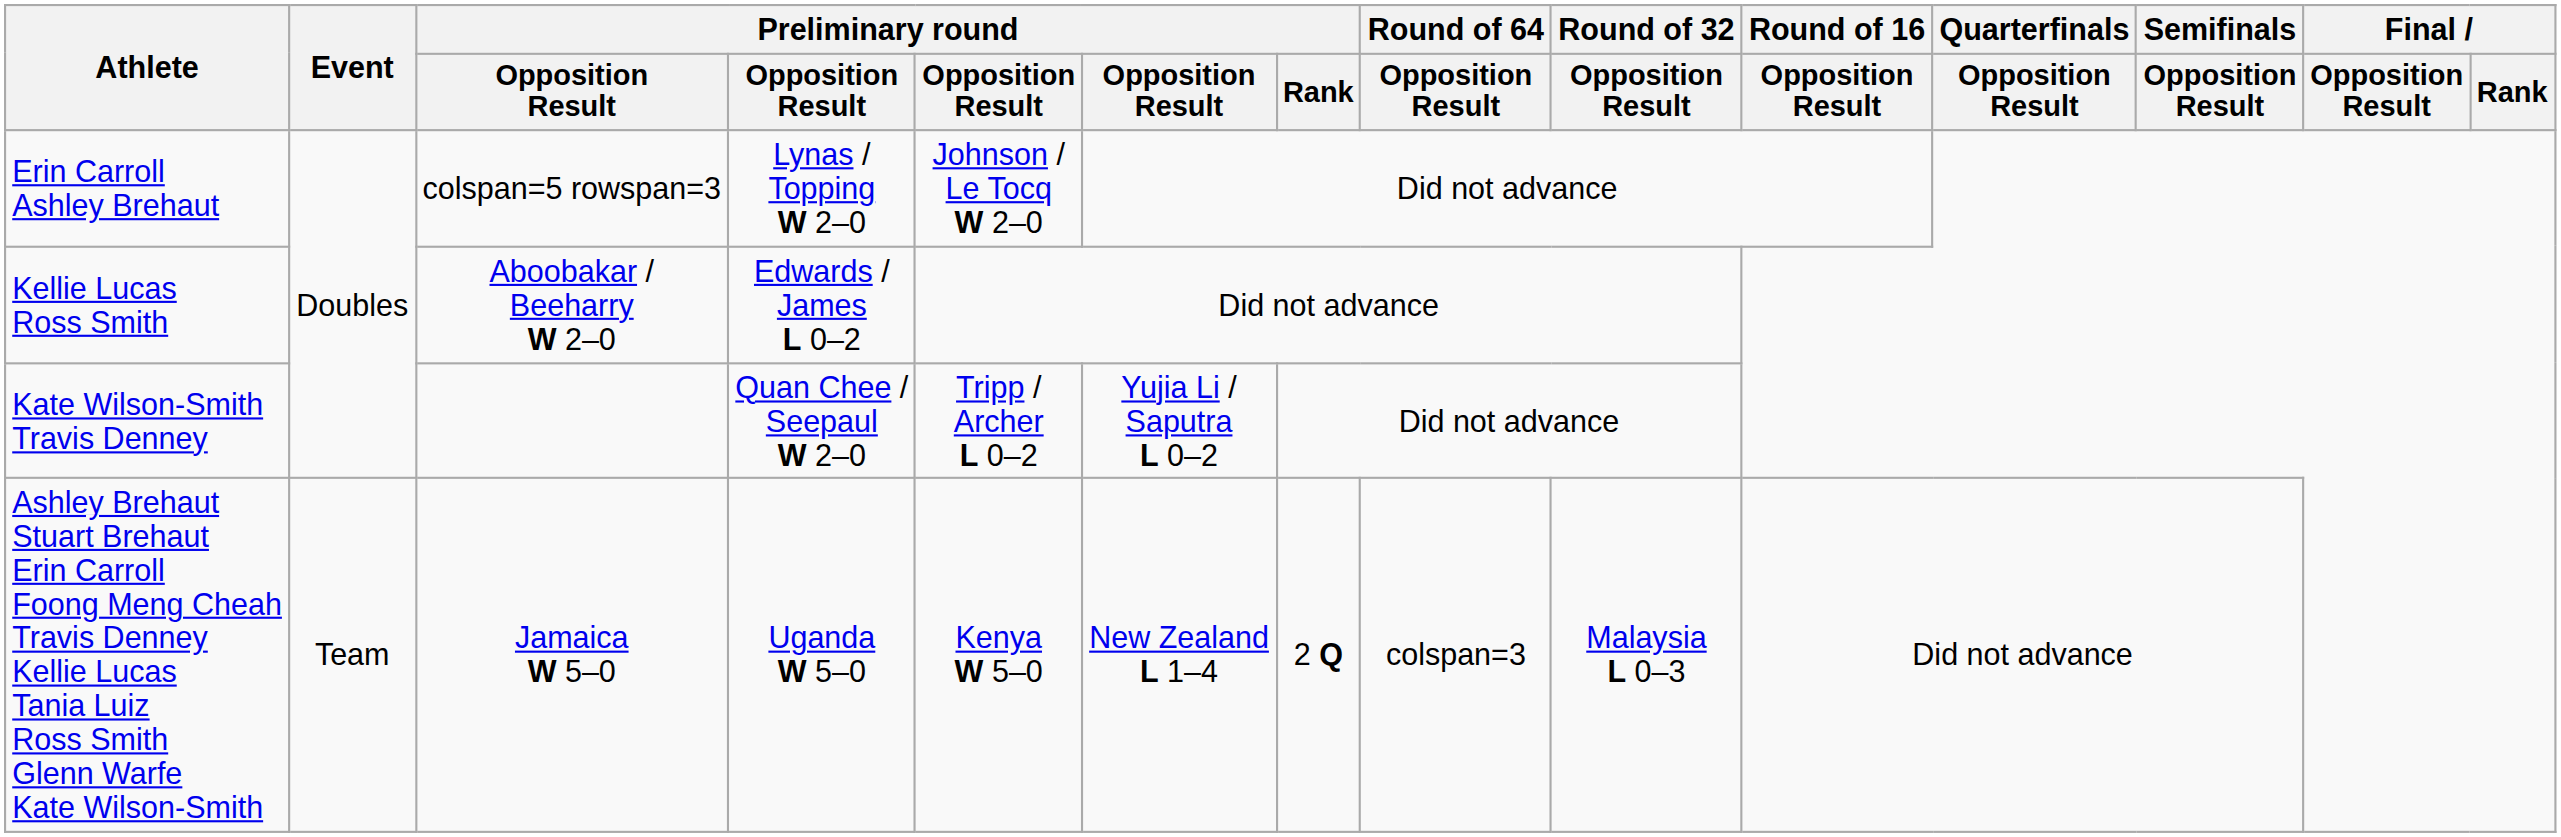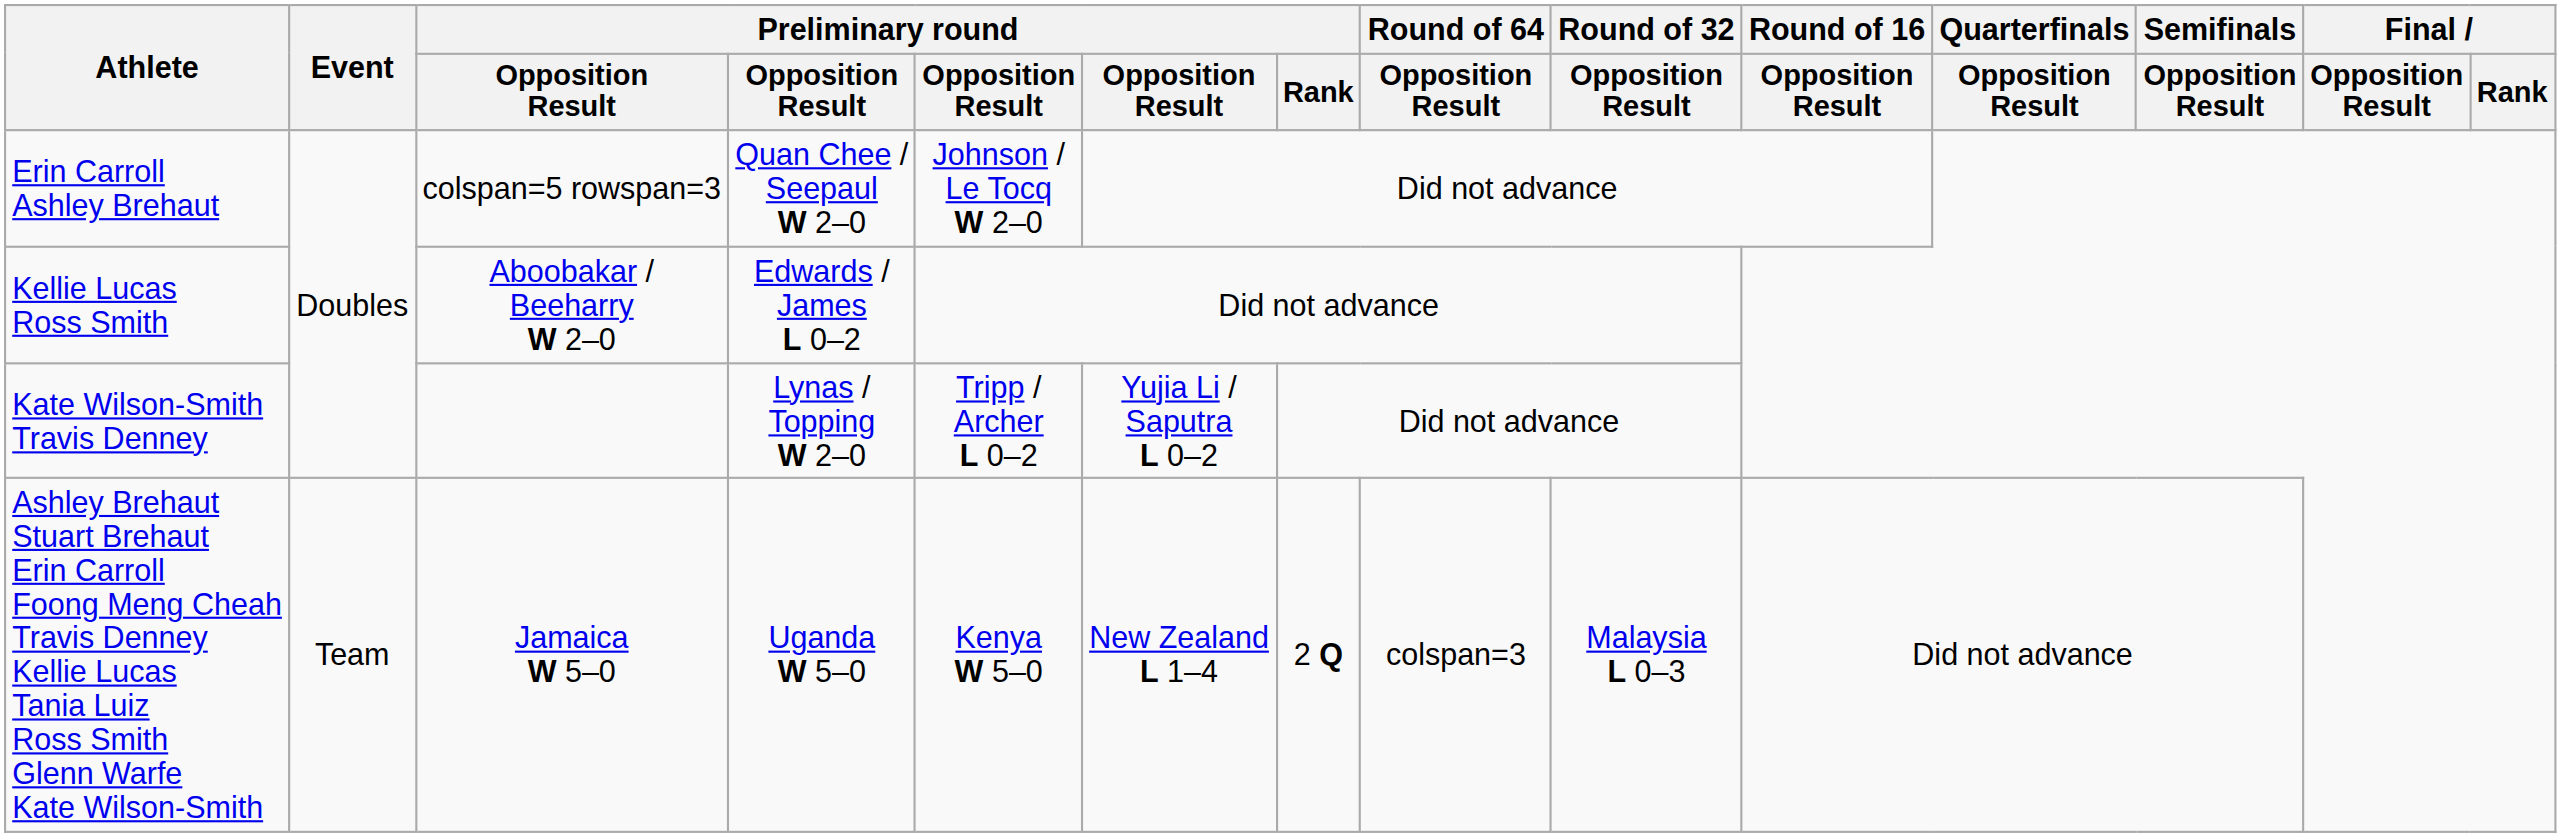(822, 189) Lynas / Topping W 2–0 -> (822, 189) Quan Chee / Seepaul W 2–0
(822, 421) Quan Chee / Seepaul W 2–0 -> (822, 421) Lynas / Topping W 2–0
